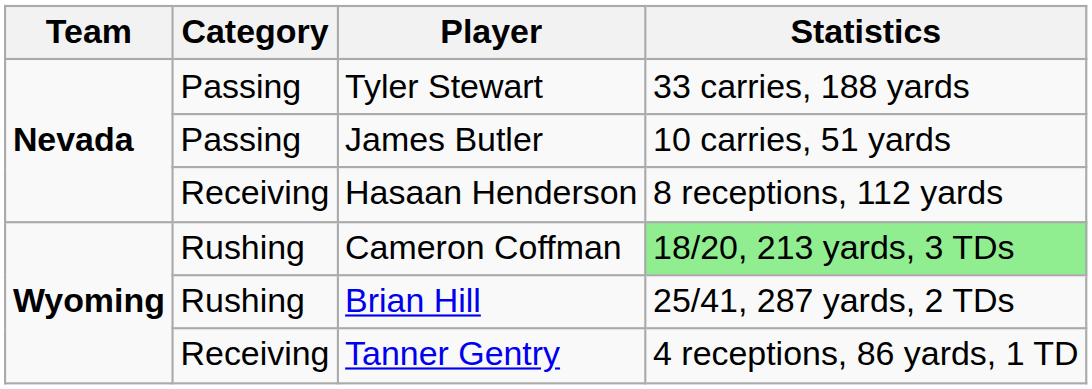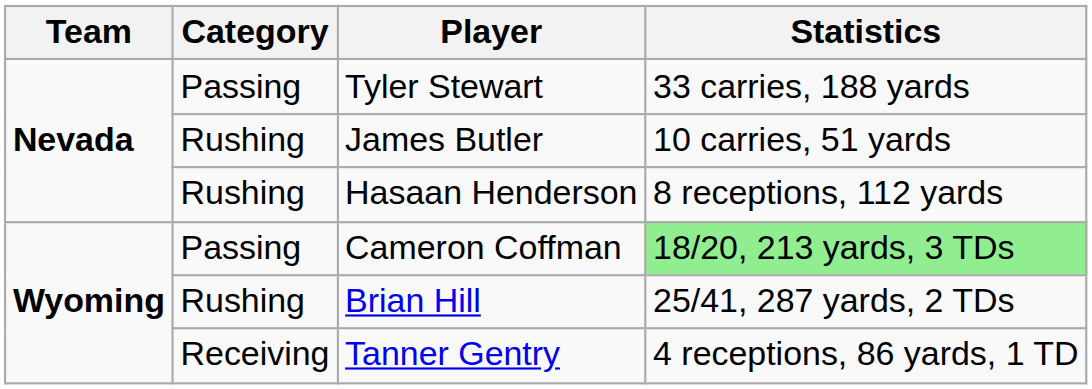(241, 139) Passing -> (243, 139) Rushing
(255, 193) Receiving -> (243, 193) Rushing
(243, 247) Rushing -> (241, 247) Passing
